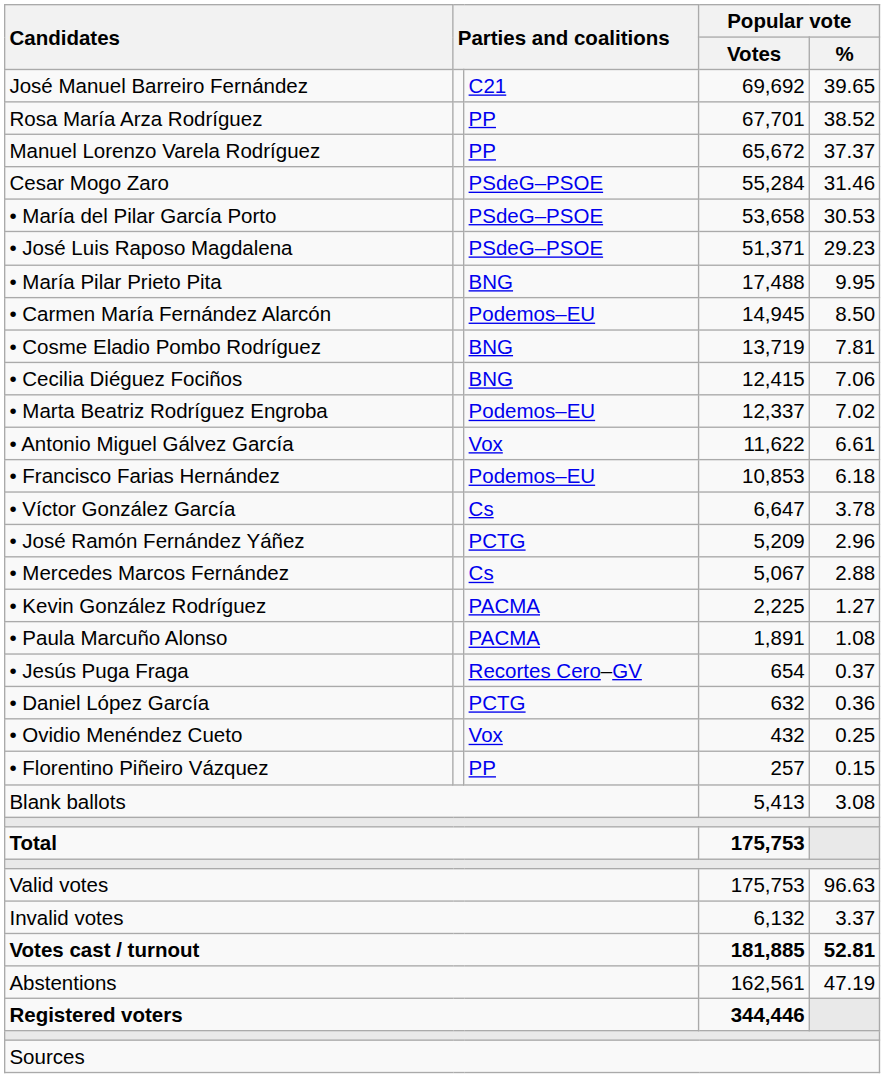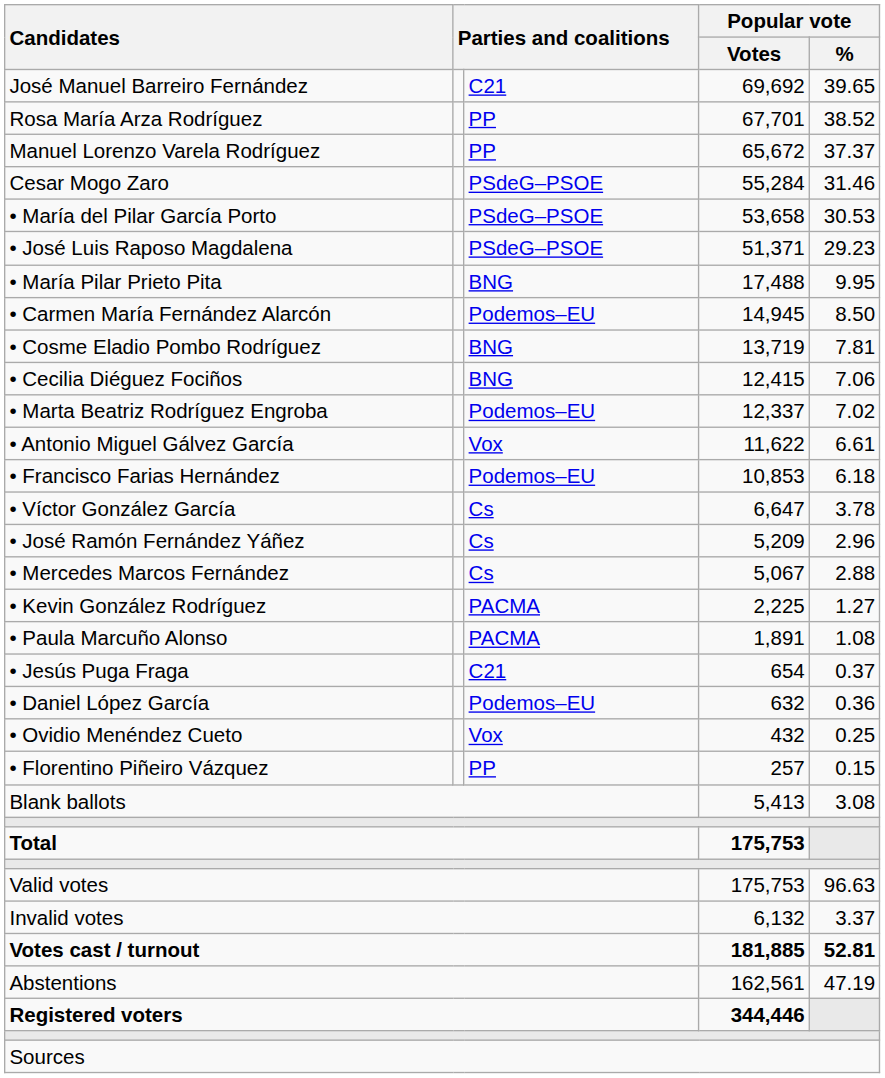(497, 541) PCTG -> (481, 541) Cs
(555, 671) Recortes Cero–GV -> (487, 671) C21
(497, 703) PCTG -> (532, 703) Podemos–EU
